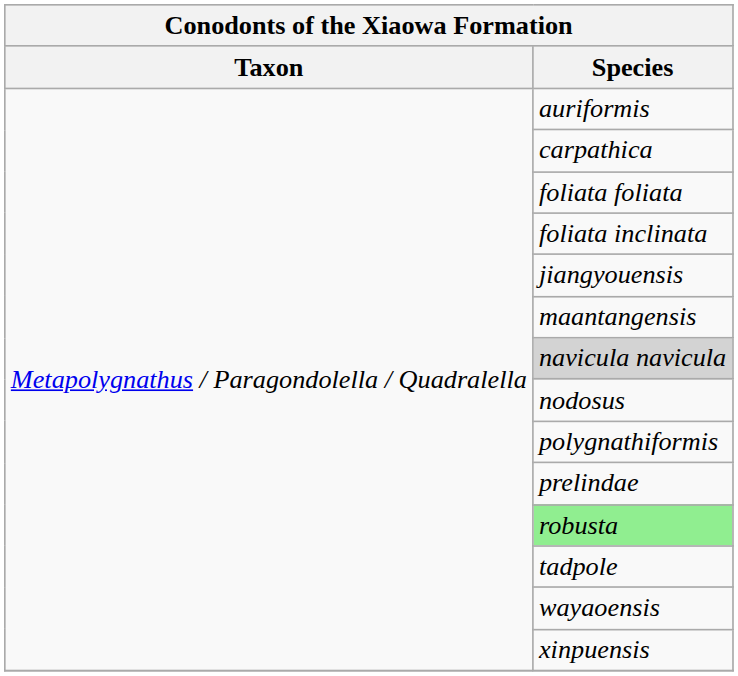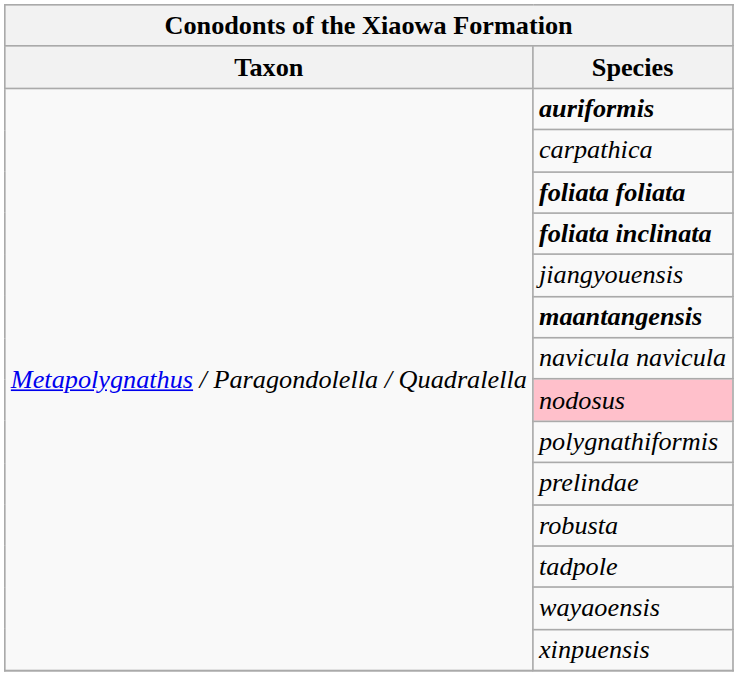(594, 108) normal -> (597, 108) bold
(611, 191) normal -> (612, 191) bold
(623, 233) normal -> (625, 233) bold
(618, 316) normal -> (621, 316) bold
(633, 358) lightgrey background -> (633, 358) no background
(582, 399) no background -> (582, 399) pink background
(579, 524) lightgreen background -> (579, 524) no background
